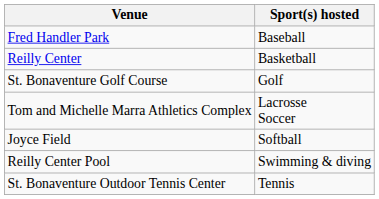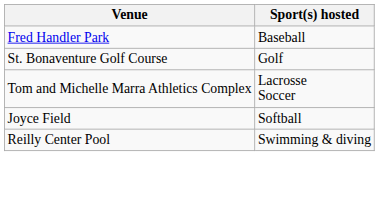- row: (44, 59)
- row: (116, 183)
